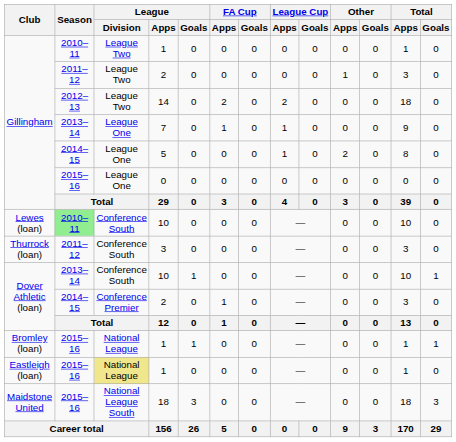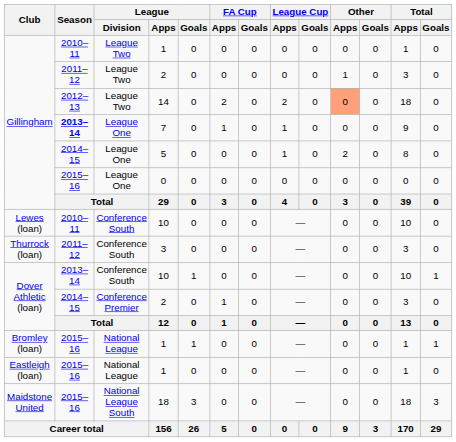(345, 101) no background -> (345, 101) lightsalmon background
(75, 128) normal -> (75, 128) bold
(75, 222) lightgreen background -> (75, 222) no background
(122, 370) khaki background -> (122, 370) no background
